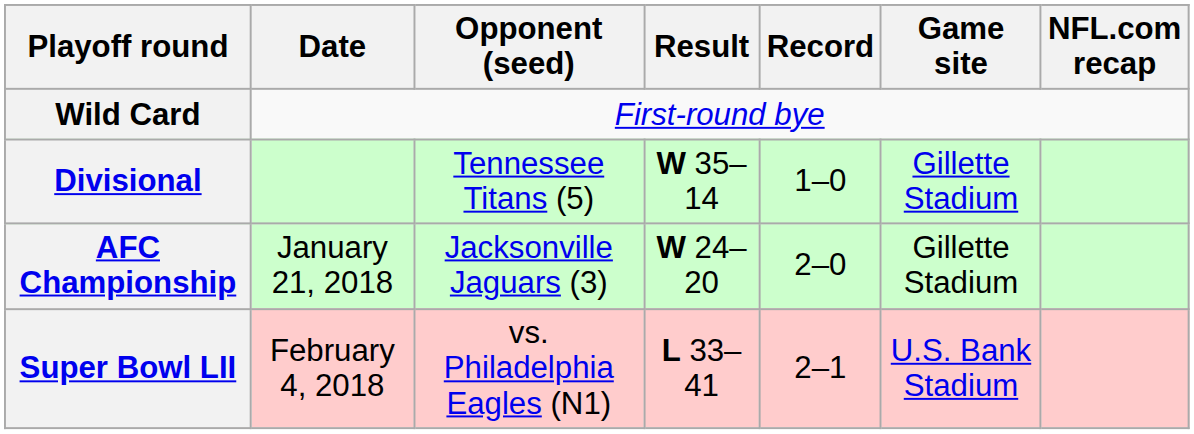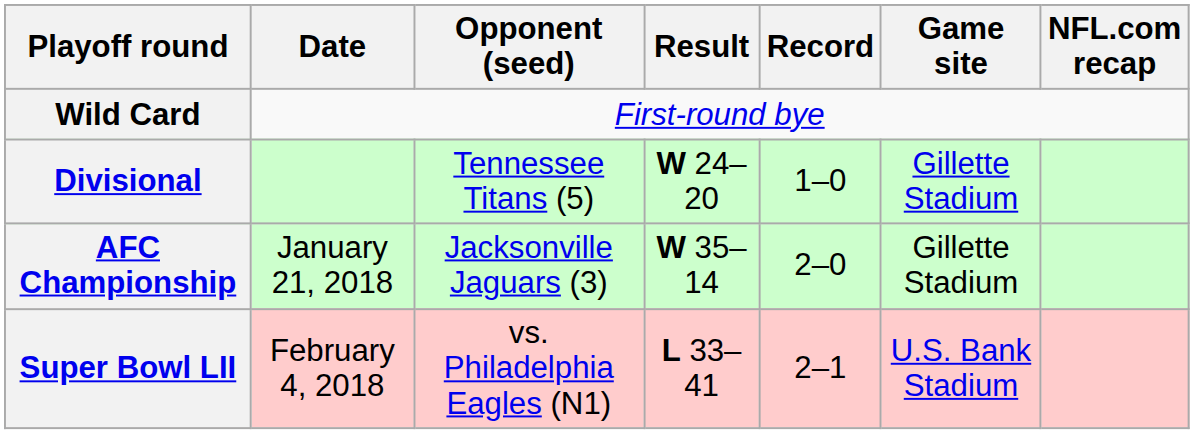(702, 180) W 35–14 -> (702, 180) W 24–20
(702, 265) W 24–20 -> (702, 265) W 35–14
